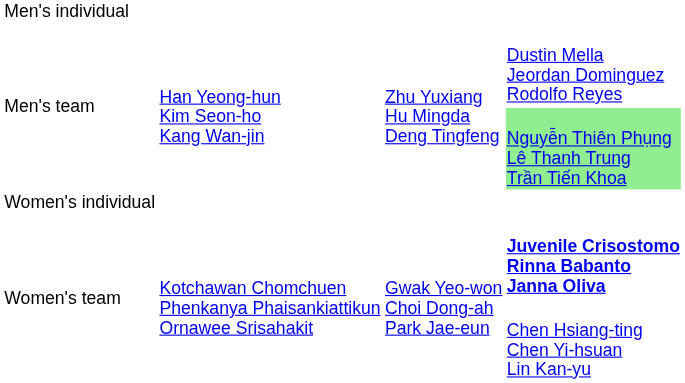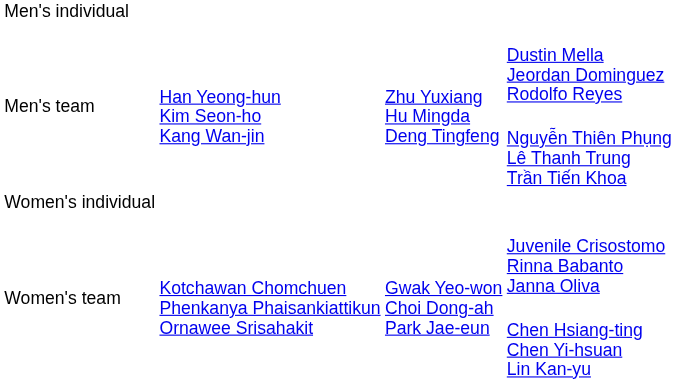(589, 158) lightgreen background -> (589, 158) no background
(593, 266) bold -> (586, 266) normal
